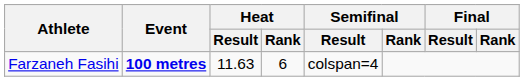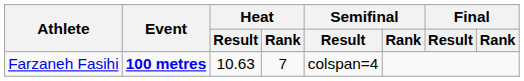(236, 64) 11.63 -> (236, 64) 10.63
(283, 64) 6 -> (283, 64) 7
